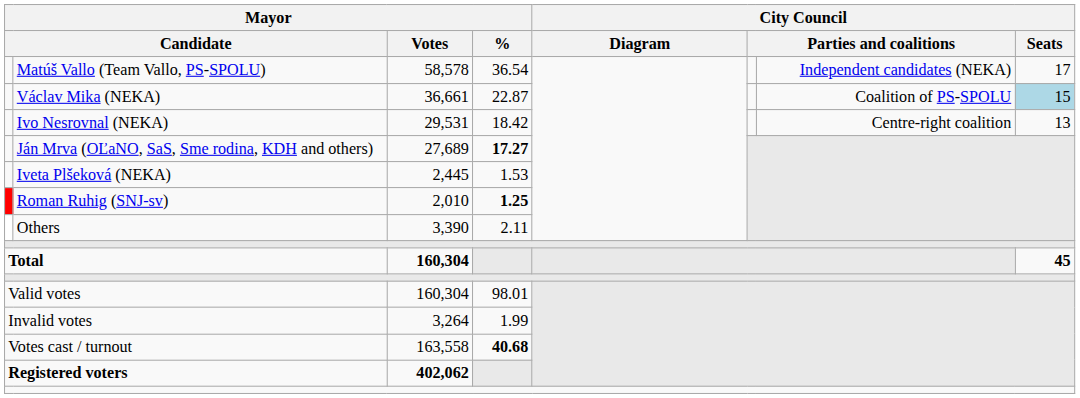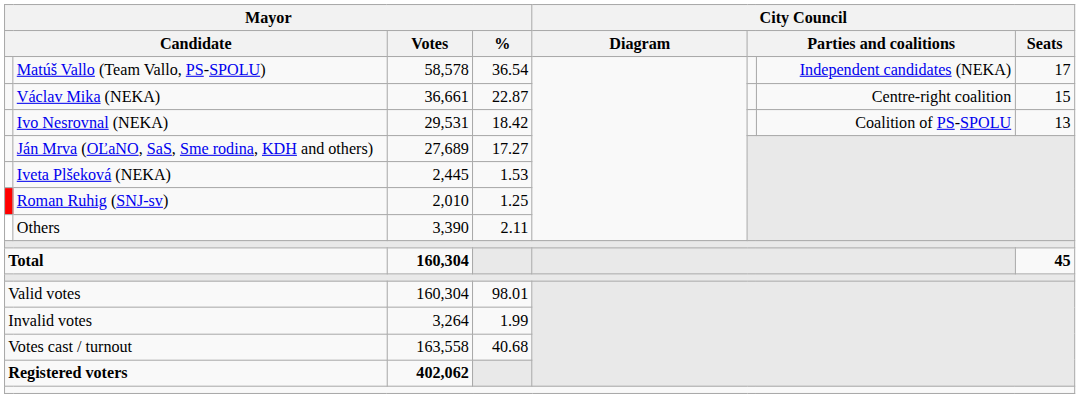(933, 95) Coalition of PS-SPOLU -> (942, 95) Centre-right coalition
(1063, 95) lightblue background -> (1063, 95) no background
(942, 121) Centre-right coalition -> (933, 121) Coalition of PS-SPOLU
(510, 148) bold -> (510, 148) normal
(514, 200) bold -> (514, 200) normal
(510, 346) bold -> (510, 346) normal
